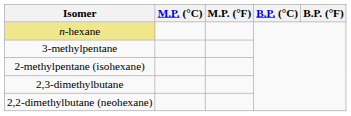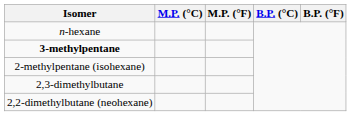(80, 31) khaki background -> (80, 31) no background
(80, 48) normal -> (80, 48) bold
